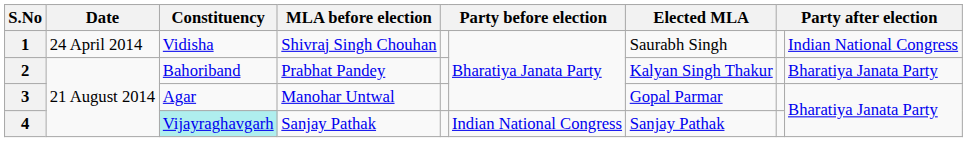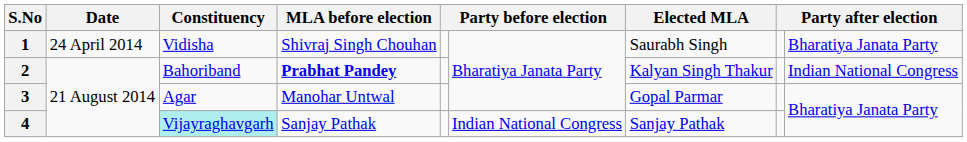(873, 44) Indian National Congress -> (863, 44) Bharatiya Janata Party
(333, 70) normal -> (339, 70) bold
(863, 70) Bharatiya Janata Party -> (873, 70) Indian National Congress
